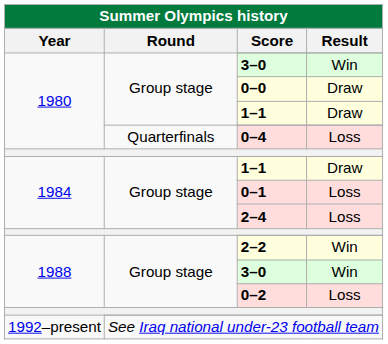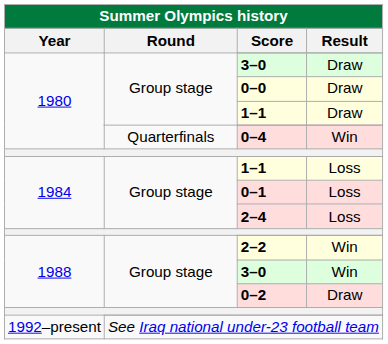(345, 64) Win -> (345, 64) Draw
(345, 137) Loss -> (345, 137) Win
(345, 168) Draw -> (345, 168) Loss
(345, 295) Loss -> (345, 295) Draw
